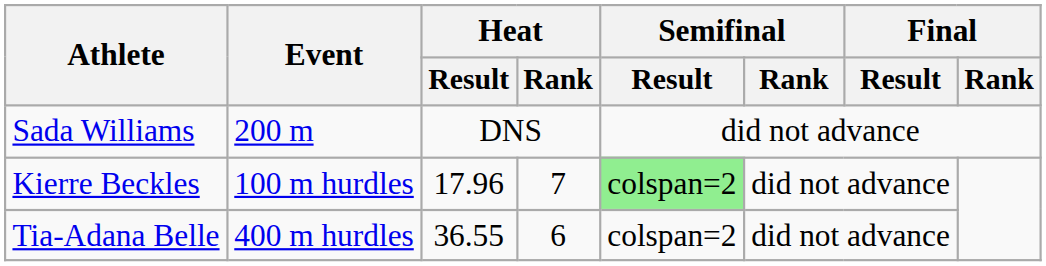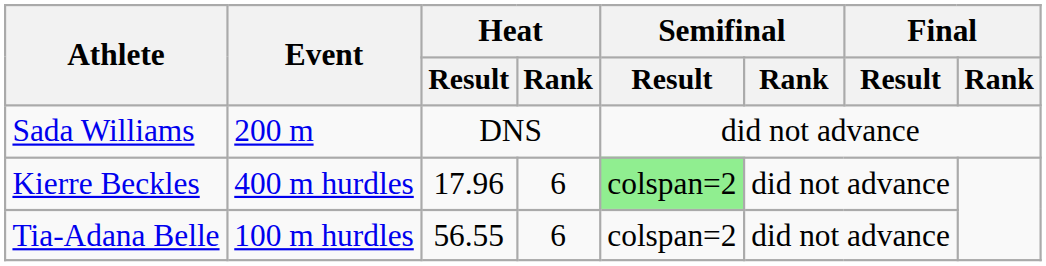(324, 183) 100 m hurdles -> (324, 183) 400 m hurdles
(558, 183) 7 -> (558, 183) 6
(324, 235) 400 m hurdles -> (324, 235) 100 m hurdles
(469, 235) 36.55 -> (469, 235) 56.55
